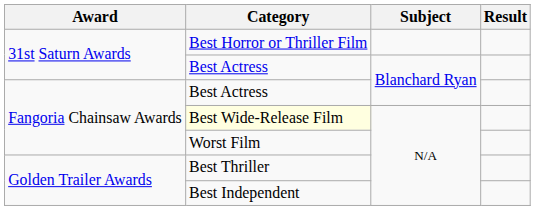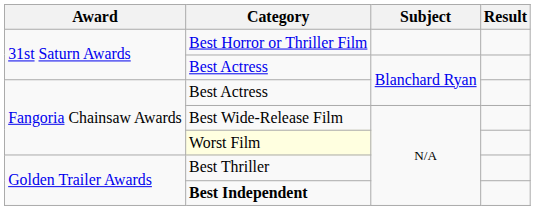(266, 117) lightyellow background -> (266, 117) no background
(225, 142) no background -> (225, 142) lightyellow background
(244, 192) normal -> (248, 192) bold
